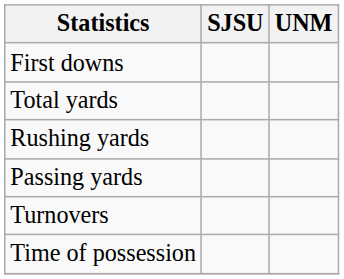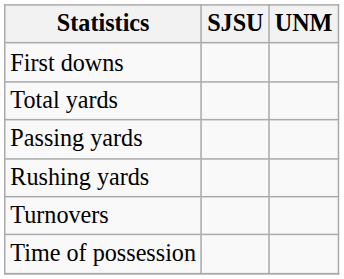rows swapped: (80, 138) <-> (76, 177)
